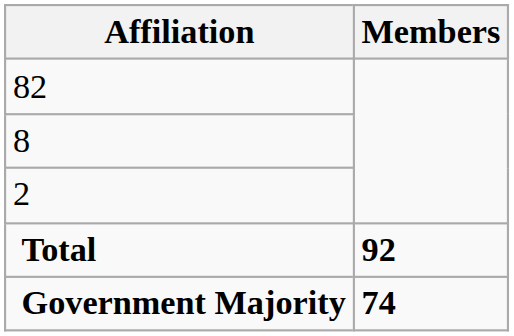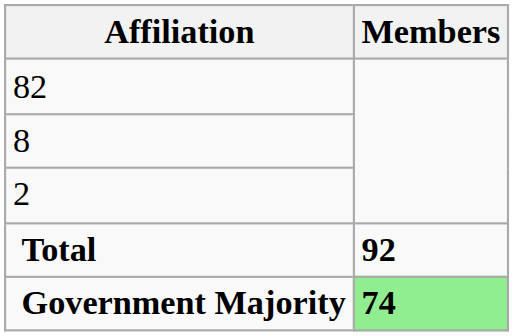(379, 303) no background -> (379, 303) lightgreen background
